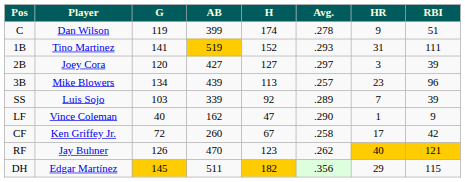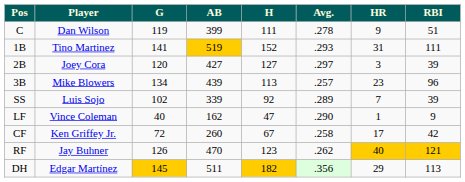(269, 30) 174 -> (269, 30) 111
(159, 99) 103 -> (159, 99) 102
(433, 168) 115 -> (433, 168) 113
